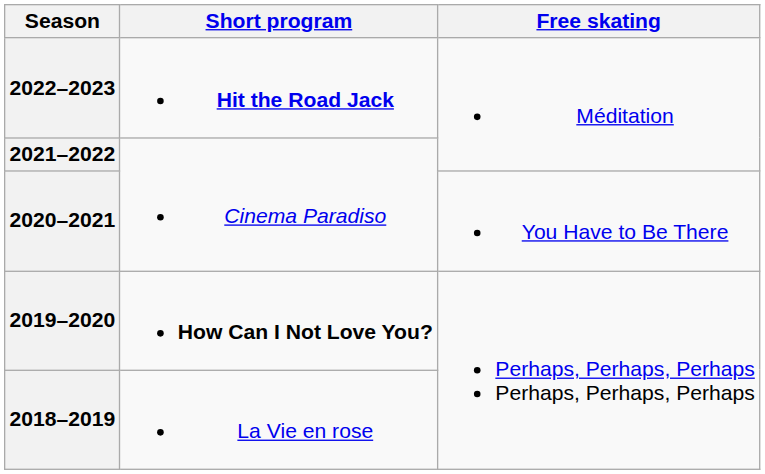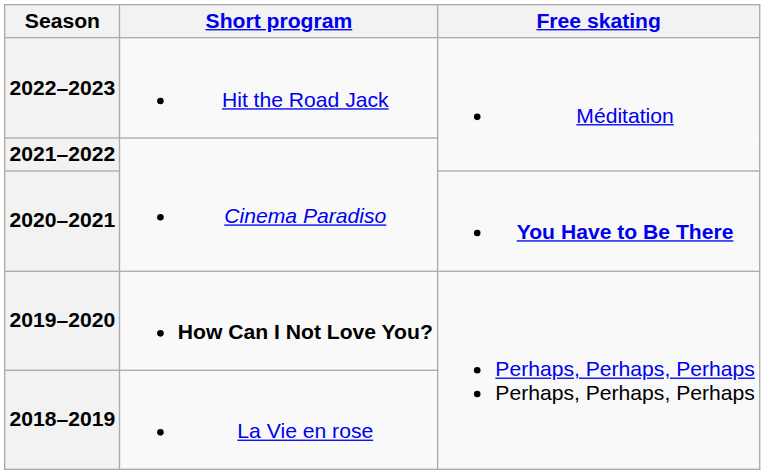(279, 100) bold -> (279, 100) normal
(599, 233) normal -> (599, 233) bold
